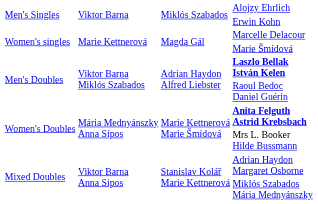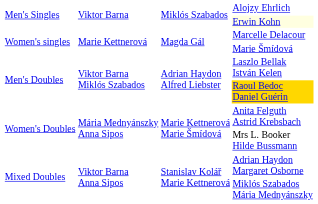(256, 21) no background -> (256, 21) lightyellow background
(260, 67) bold -> (259, 67) normal
(260, 92) no background -> (260, 92) gold background
(270, 116) bold -> (267, 116) normal
